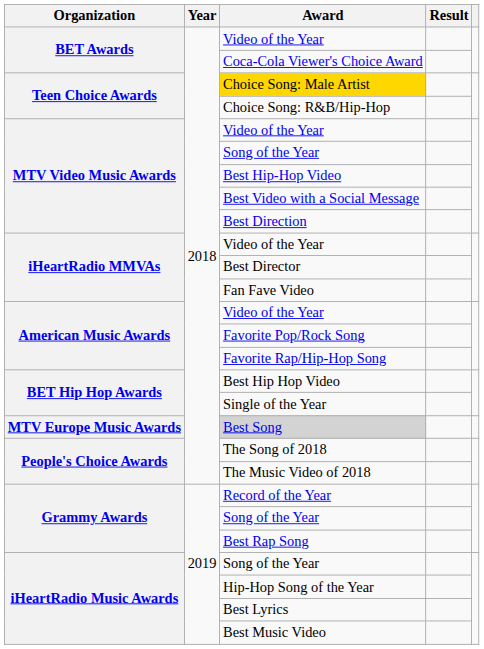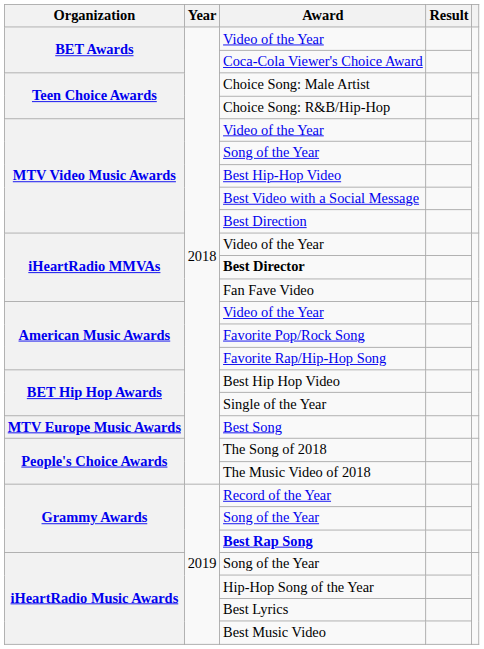(296, 84) gold background -> (296, 84) no background
(262, 267) normal -> (264, 267) bold
(252, 426) lightgrey background -> (252, 426) no background
(266, 541) normal -> (268, 541) bold
